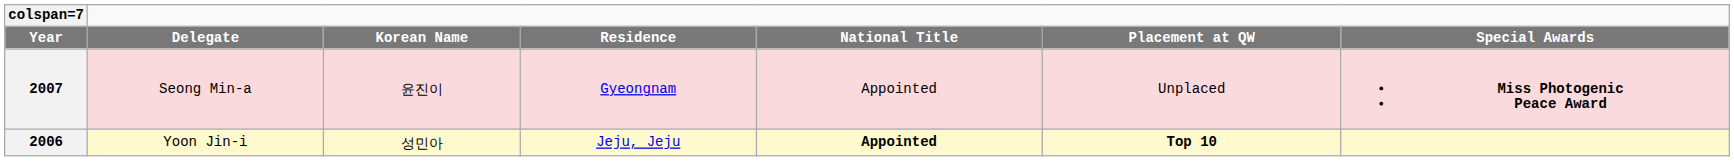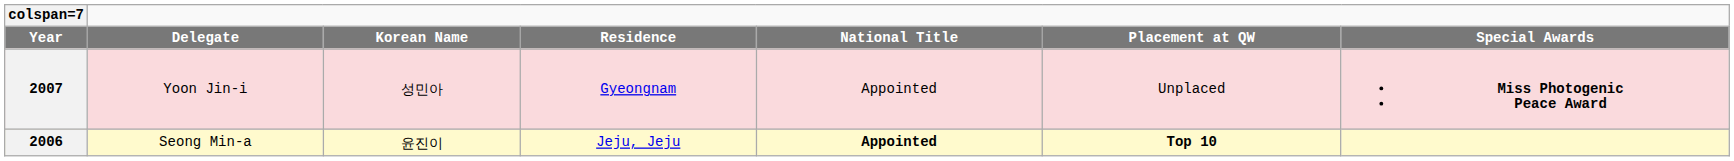(205, 89) Seong Min-a -> (205, 89) Yoon Jin-i
(422, 90) 윤진이 -> (422, 90) 성민아
(205, 142) Yoon Jin-i -> (205, 142) Seong Min-a
(422, 143) 성민아 -> (422, 143) 윤진이
